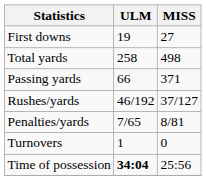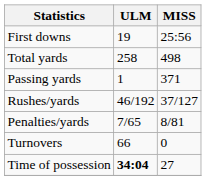(167, 36) 27 -> (176, 36) 25:56
(124, 79) 66 -> (120, 79) 1
(120, 143) 1 -> (124, 143) 66
(176, 164) 25:56 -> (167, 164) 27
